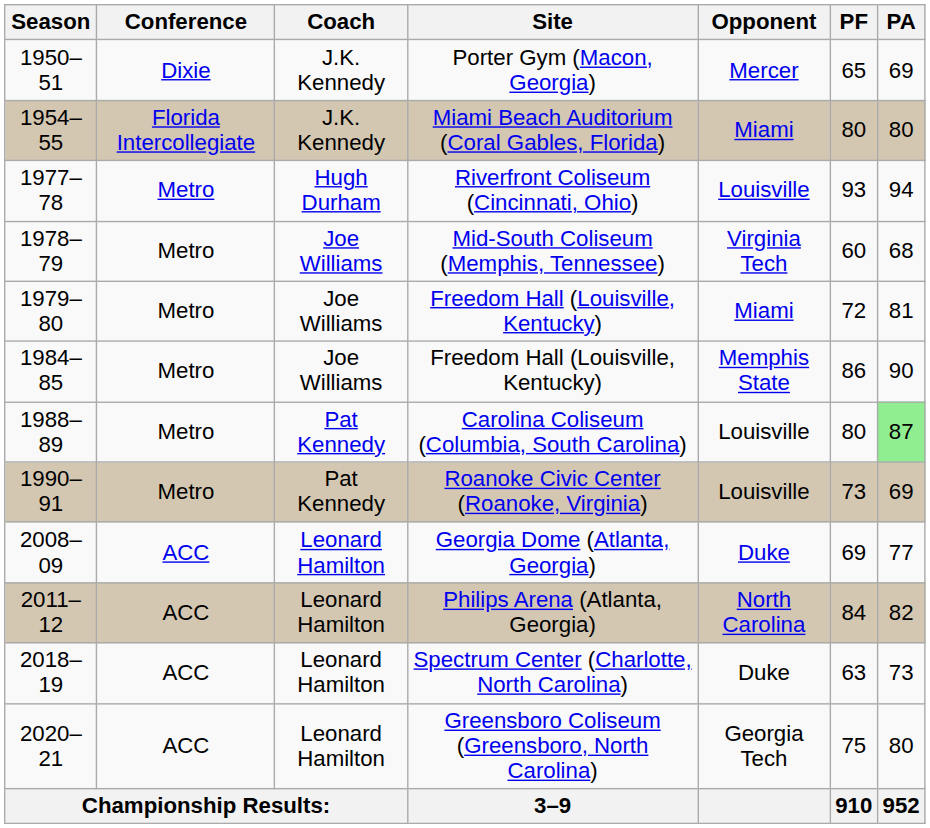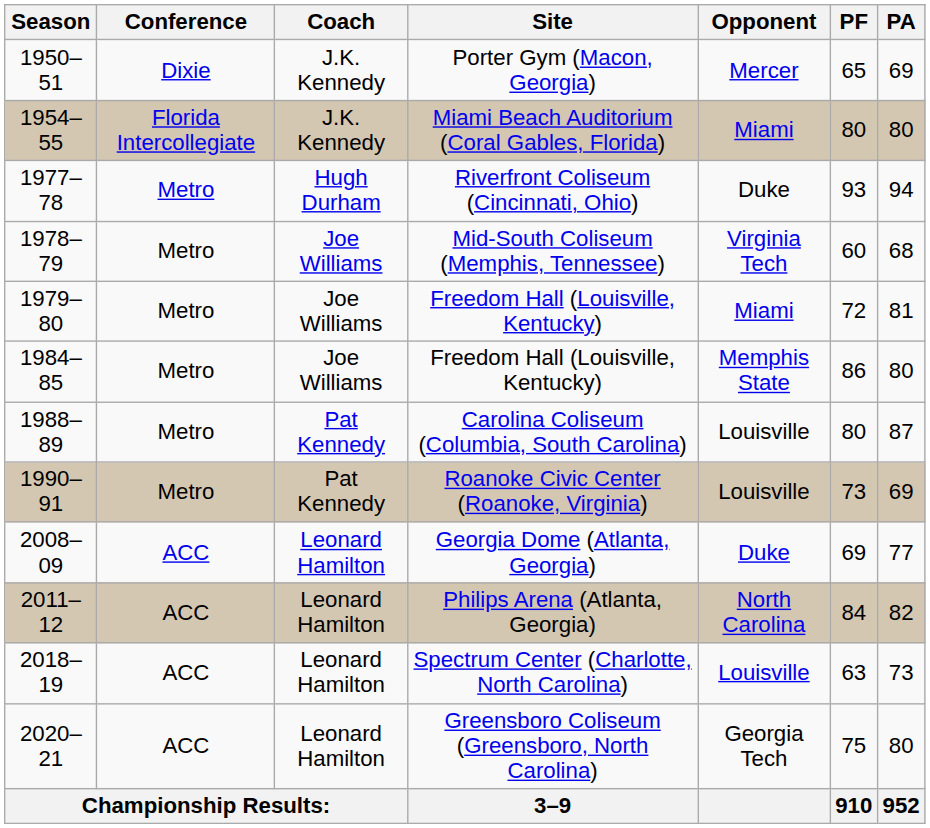(764, 190) Louisville -> (764, 190) Duke
(901, 371) 90 -> (901, 371) 80
(901, 431) lightgreen background -> (901, 431) no background
(764, 672) Duke -> (764, 672) Louisville
